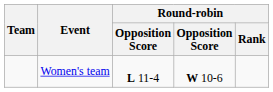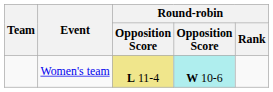(143, 78) no background -> (143, 78) khaki background
(204, 78) no background -> (204, 78) paleturquoise background
